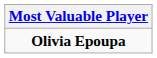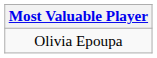(78, 40) bold -> (78, 40) normal
